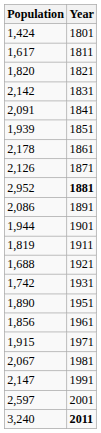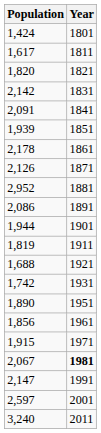(82, 187) bold -> (82, 187) normal
(82, 361) normal -> (82, 361) bold
(81, 419) bold -> (81, 419) normal
